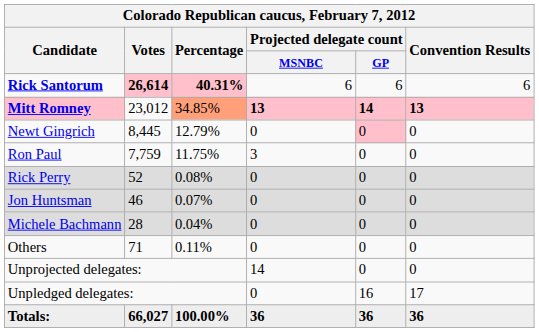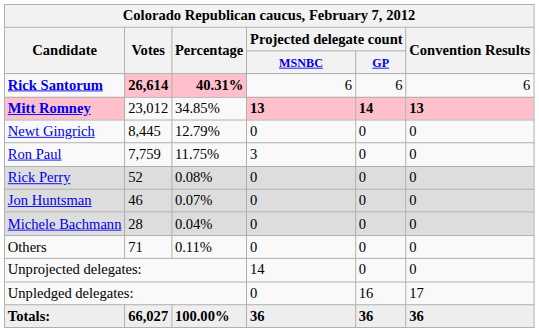(197, 108) lightsalmon background -> (197, 108) no background
(362, 131) pink background -> (362, 131) no background
